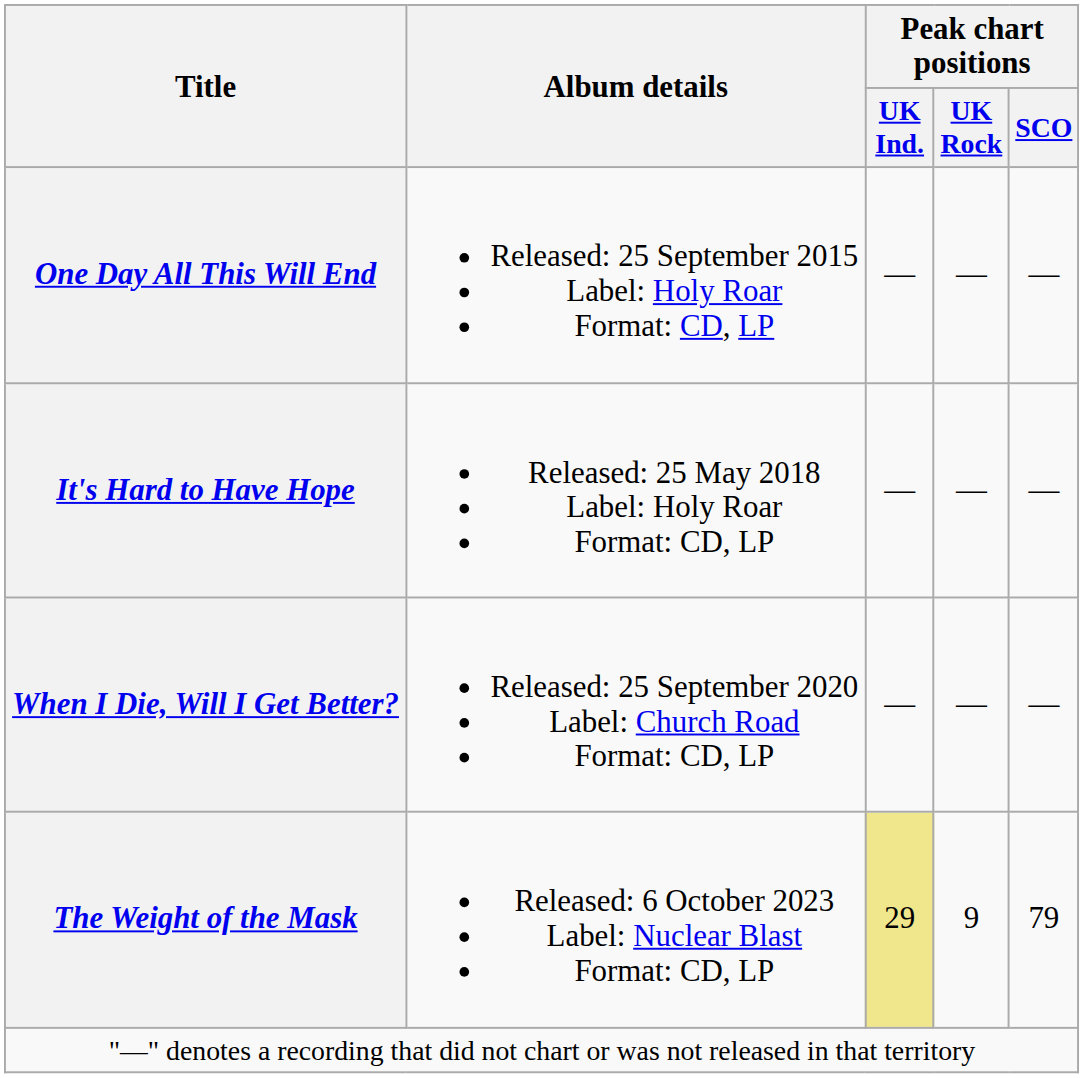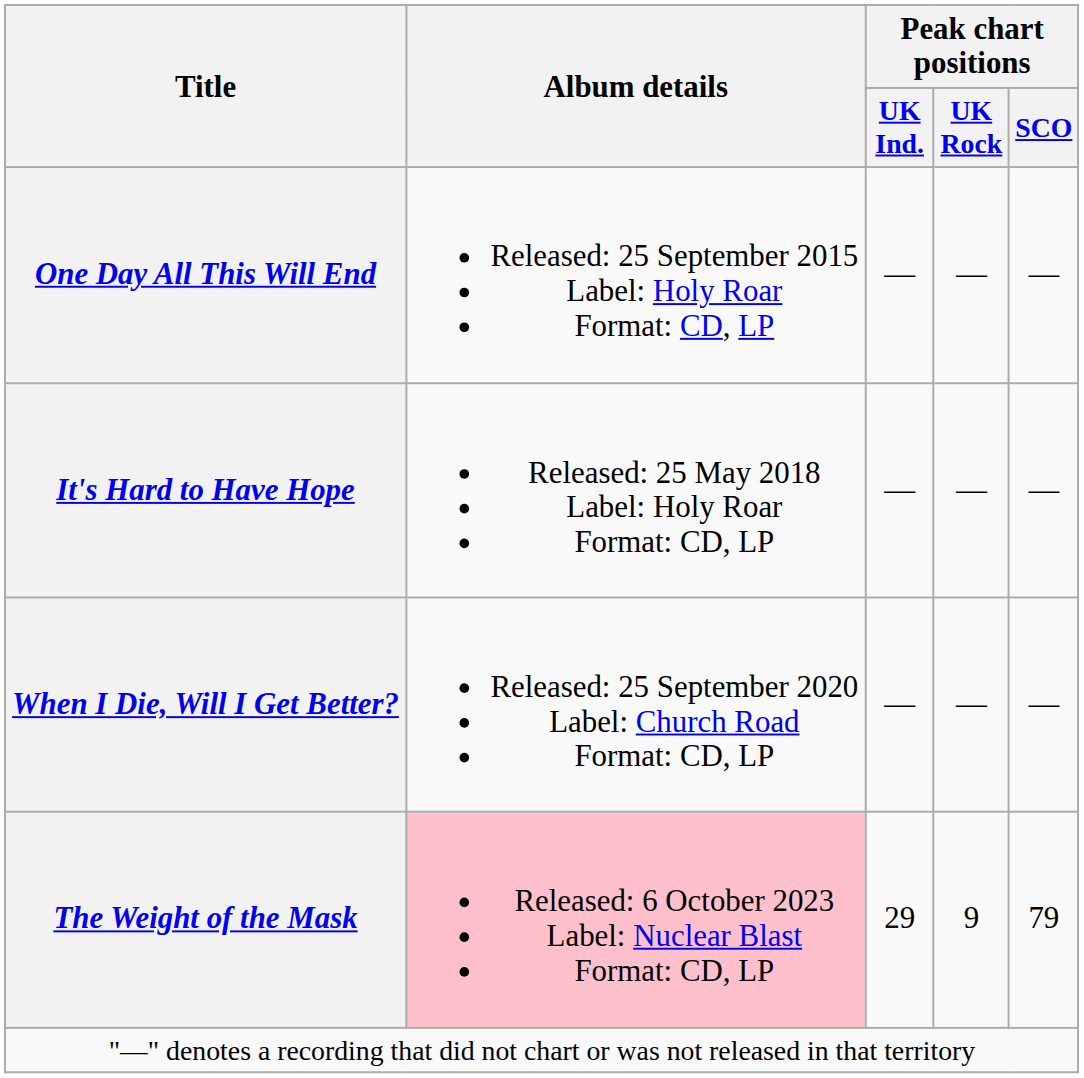(636, 937) no background -> (636, 937) pink background
(900, 919) khaki background -> (900, 919) no background
